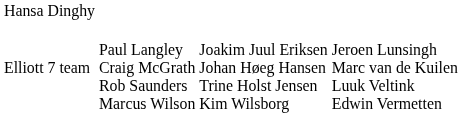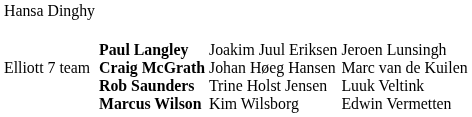(147, 77) normal -> (152, 77) bold
